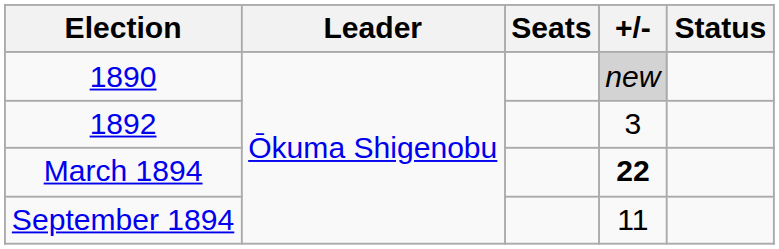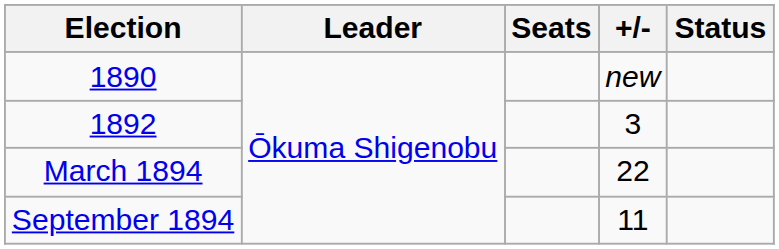(633, 76) lightgrey background -> (633, 76) no background
(633, 171) bold -> (633, 171) normal
